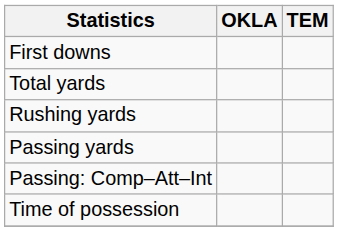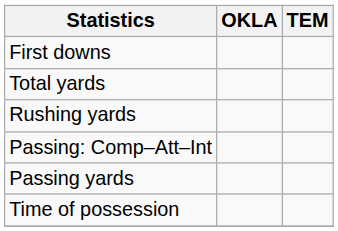rows swapped: (72, 146) <-> (111, 178)
